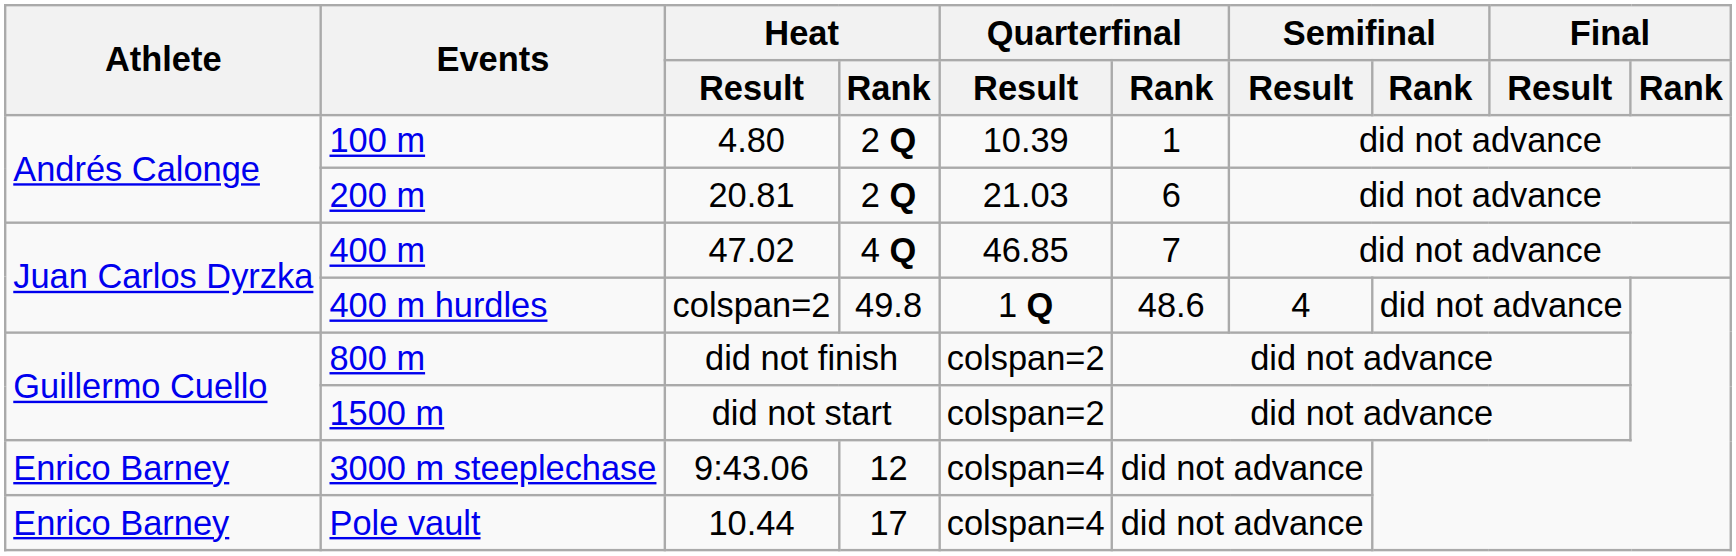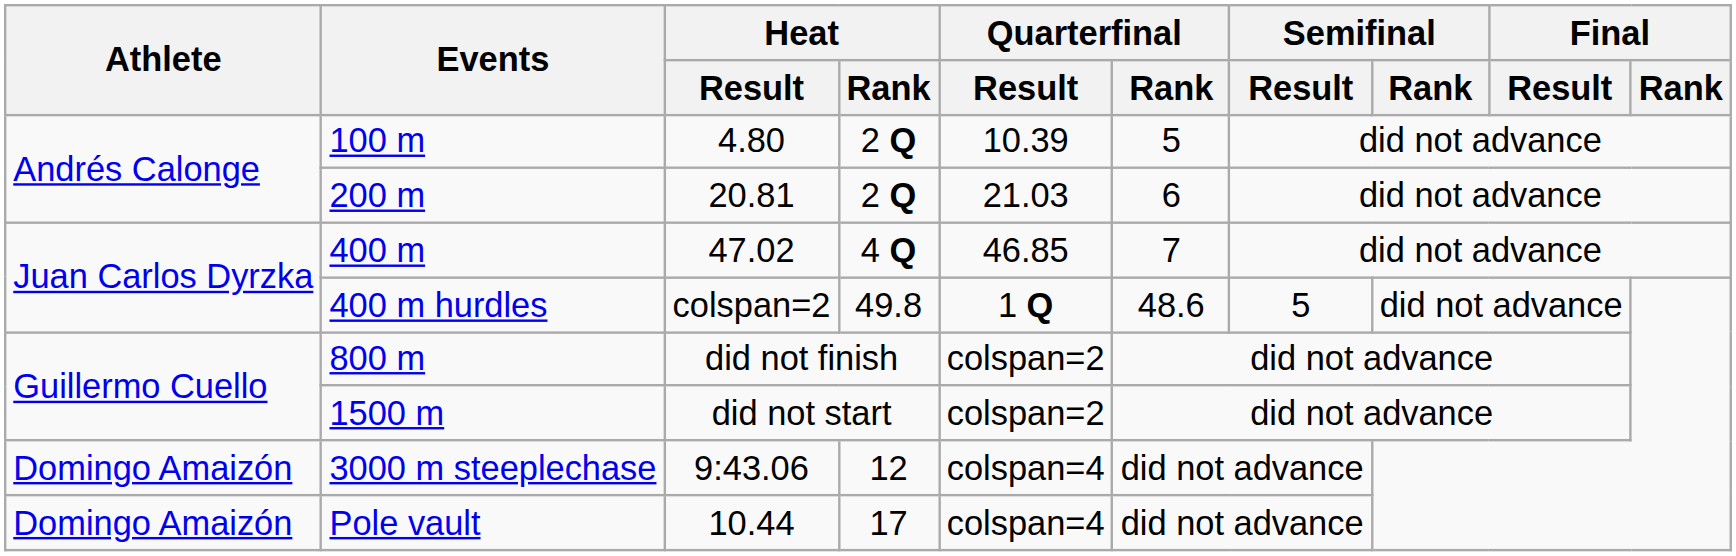(1171, 142) 1 -> (1171, 142) 5
(1301, 305) 4 -> (1301, 305) 5
(121, 468) Enrico Barney -> (153, 468) Domingo Amaizón
(121, 522) Enrico Barney -> (153, 522) Domingo Amaizón
